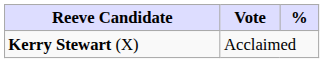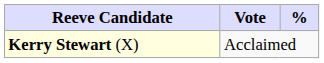(74, 44) no background -> (74, 44) lightyellow background
